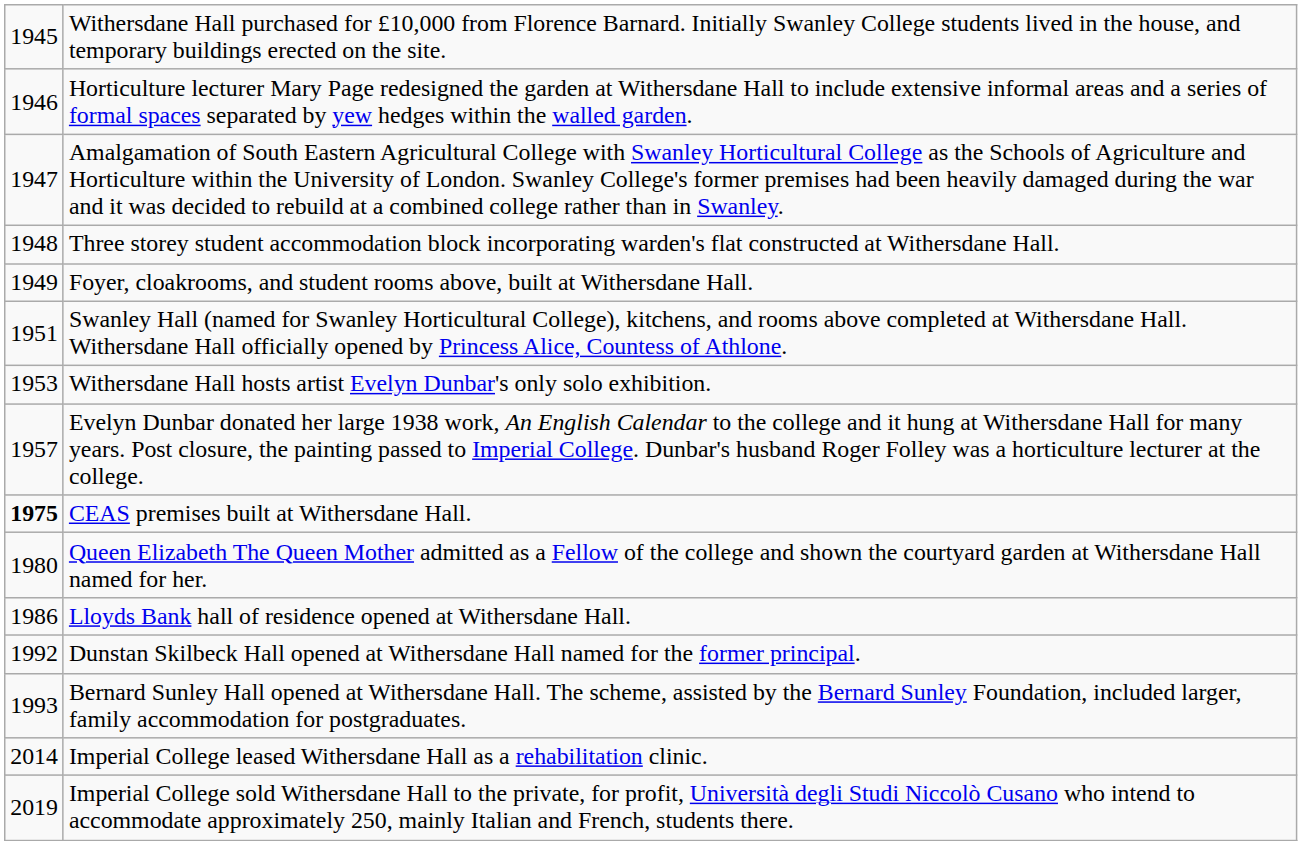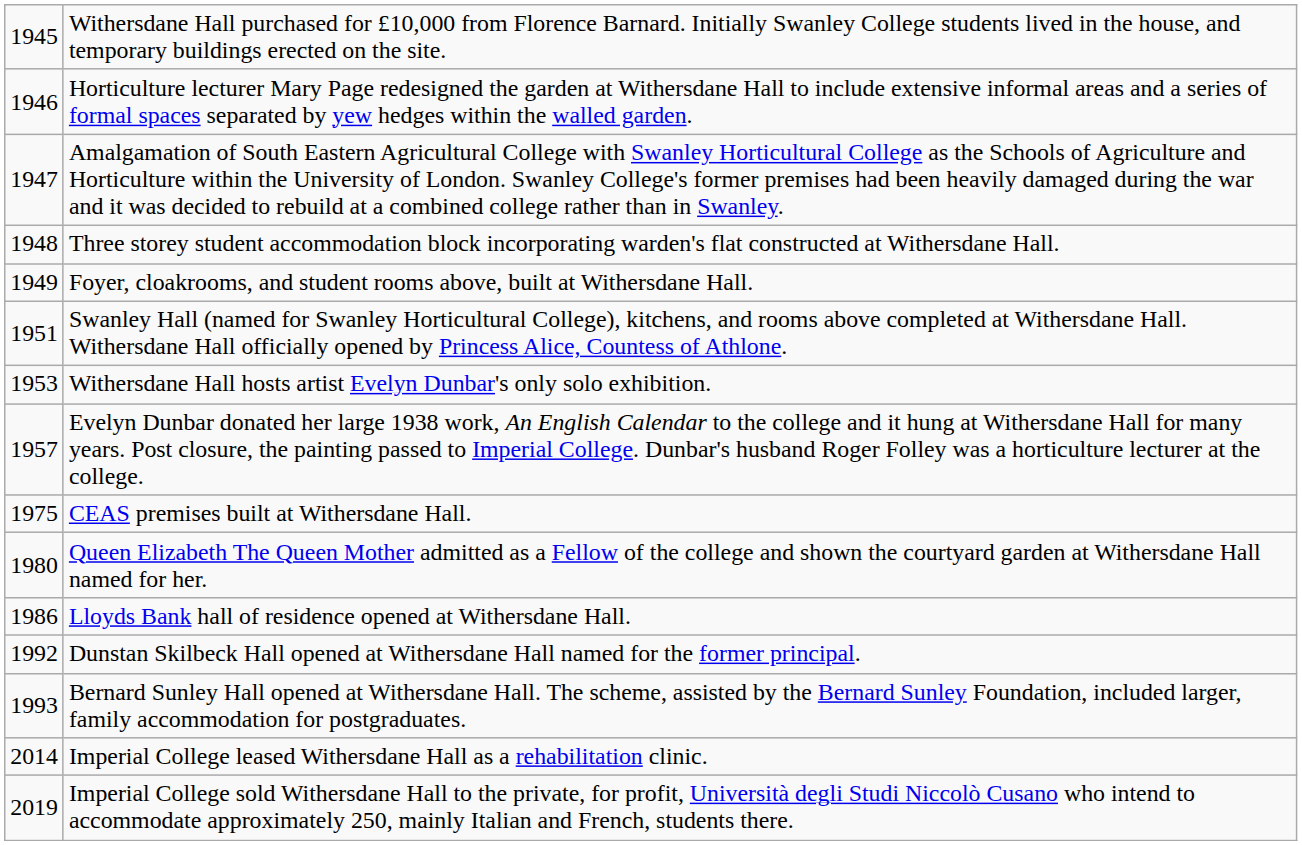(34, 513) bold -> (34, 513) normal
